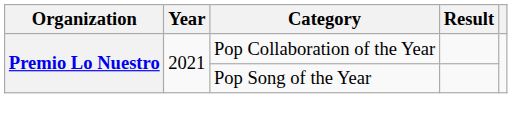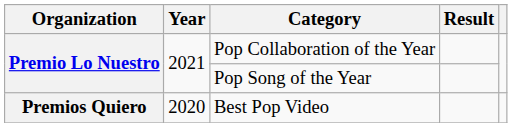+ row: (271, 107)
